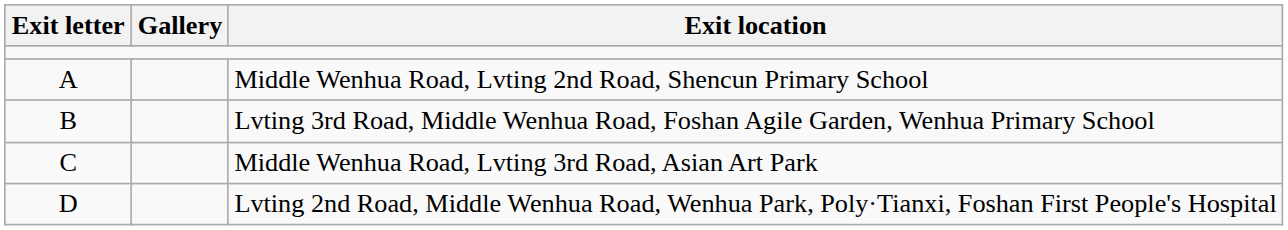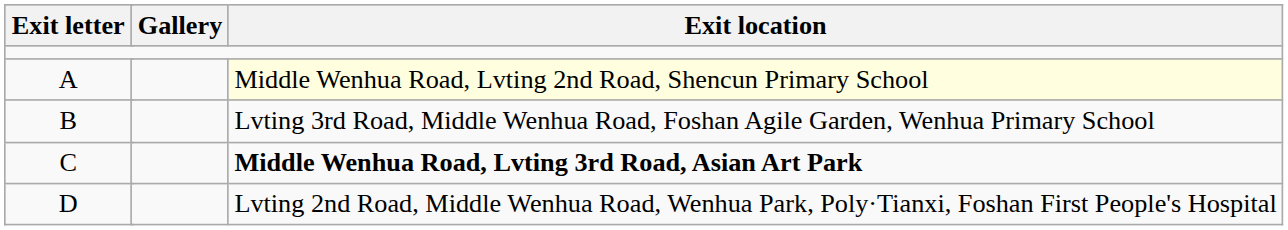(581, 79) no background -> (581, 79) lightyellow background
(526, 162) normal -> (548, 162) bold
